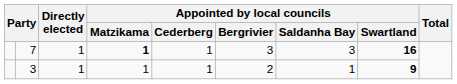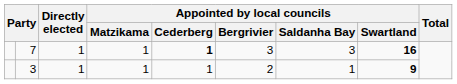(146, 50) bold -> (146, 50) normal
(210, 50) normal -> (210, 50) bold
